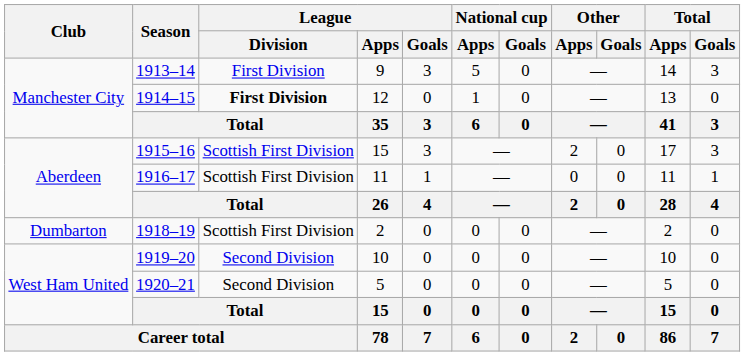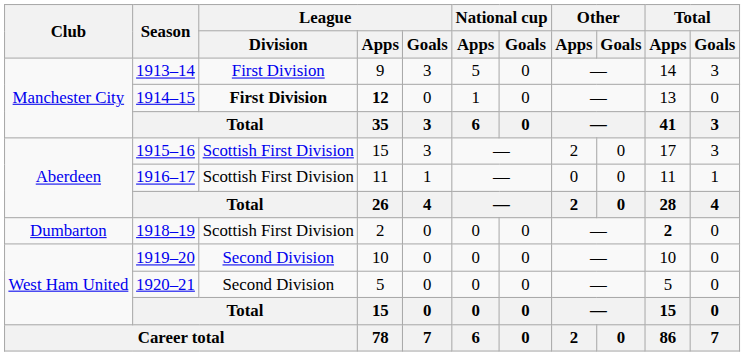(380, 97) normal -> (380, 97) bold
(668, 230) normal -> (668, 230) bold
